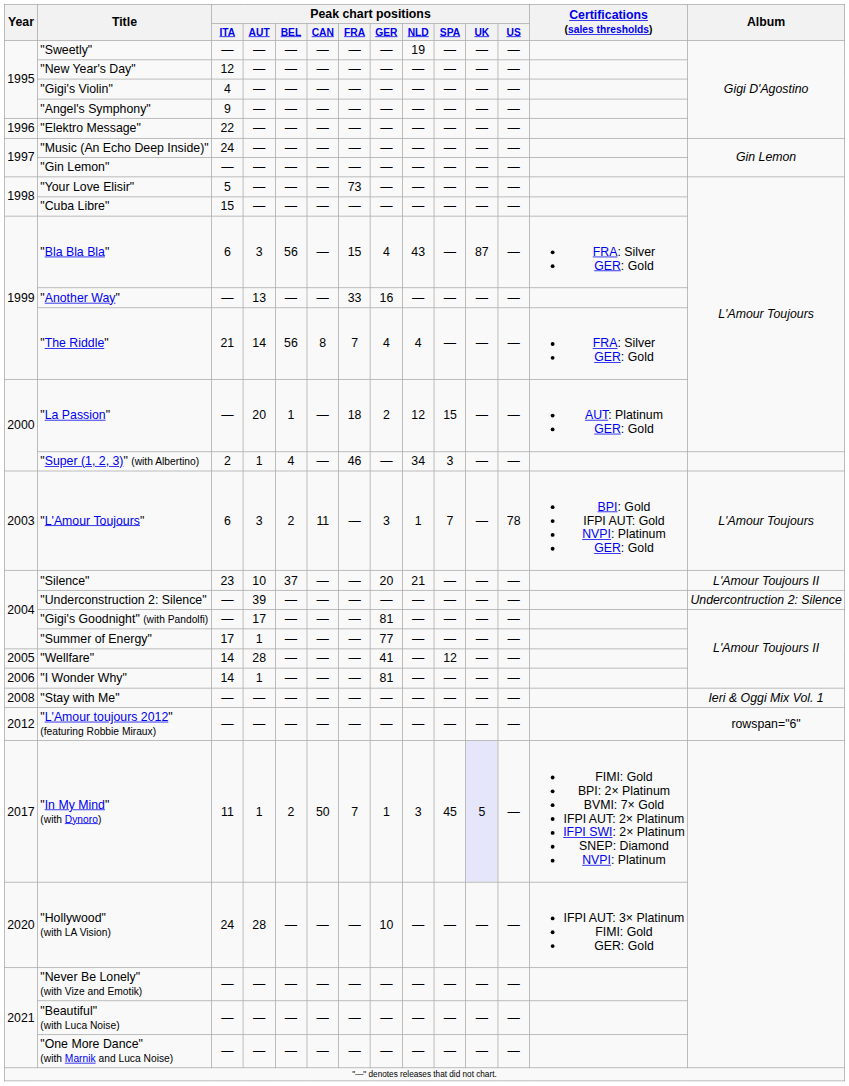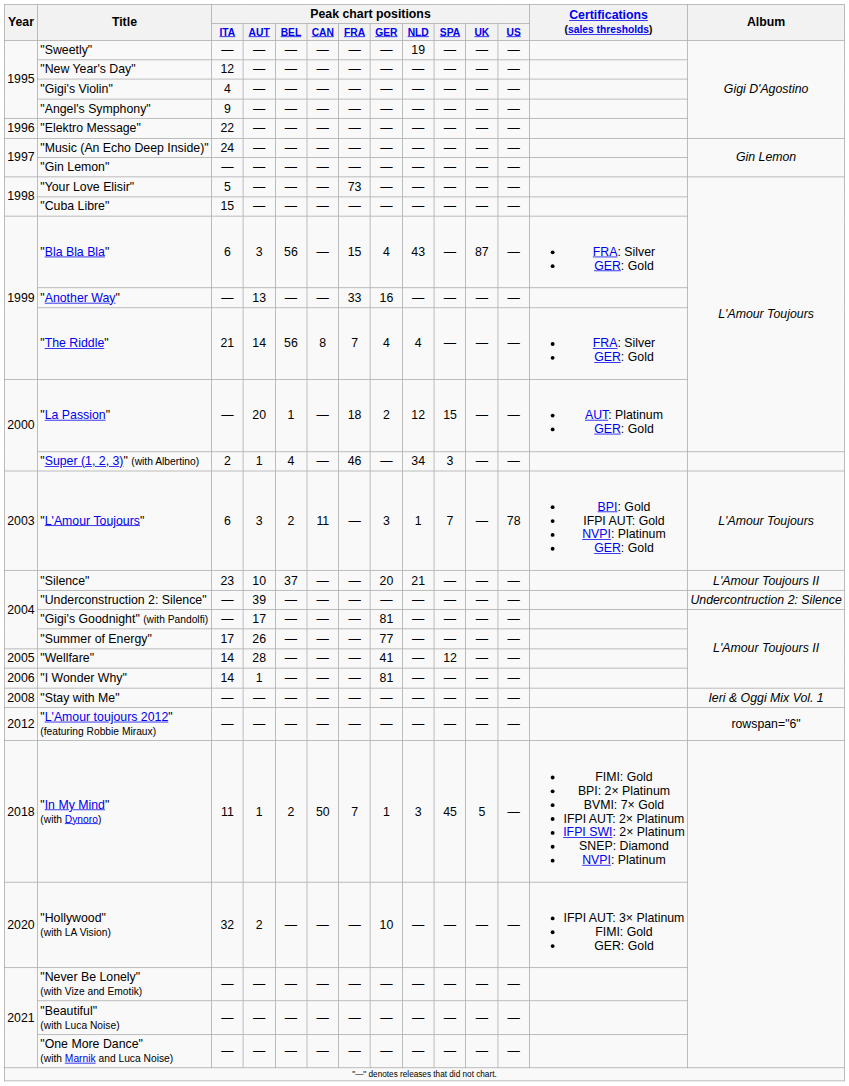(259, 639) 1 -> (259, 639) 26
(21, 811) 2017 -> (21, 811) 2018
(482, 811) lavender background -> (482, 811) no background
(227, 924) 24 -> (227, 924) 32
(259, 924) 28 -> (259, 924) 2
